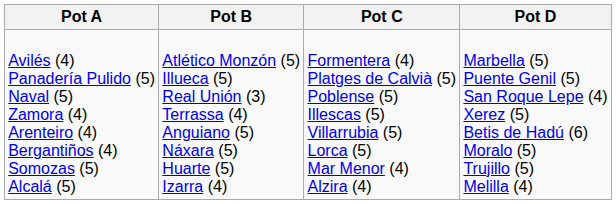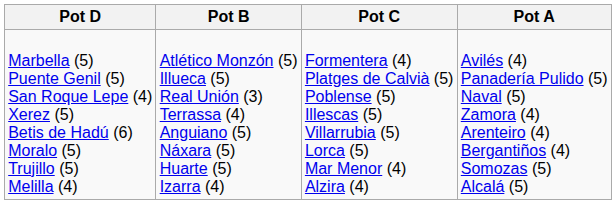columns swapped: (82, 17) <-> (535, 17)
